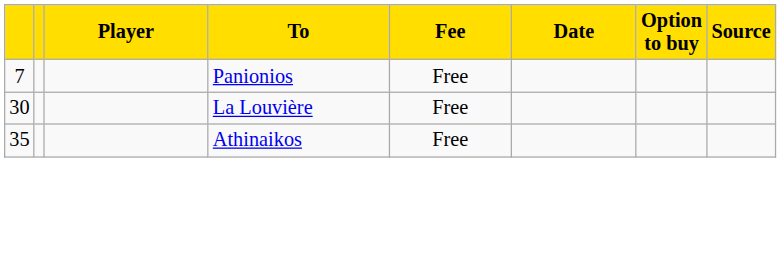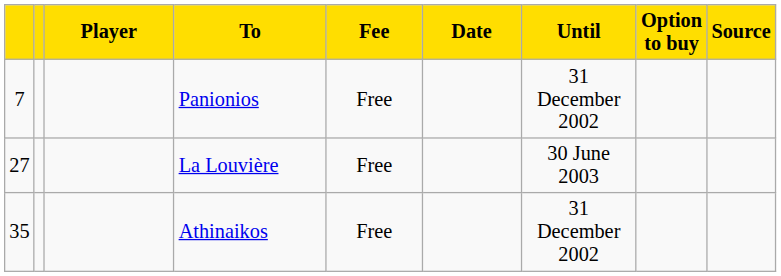+ column: (579, 32)
(19, 107) 30 -> (19, 165) 27
